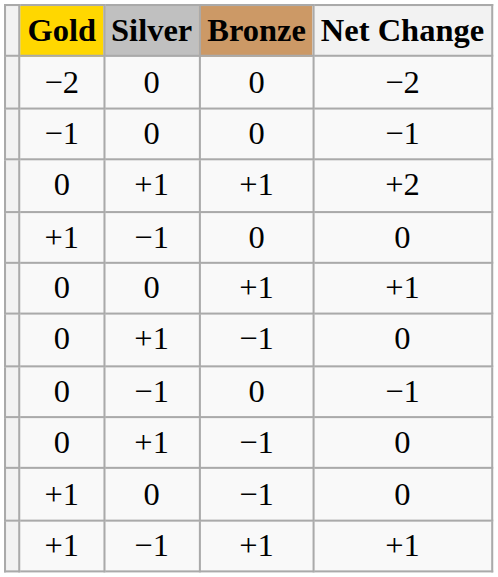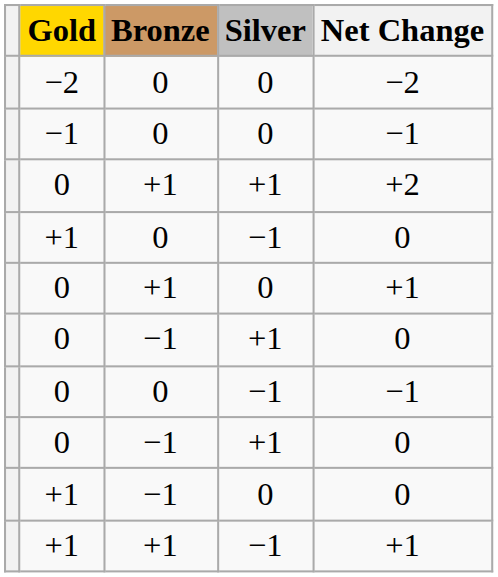columns swapped: (152, 30) <-> (257, 30)
